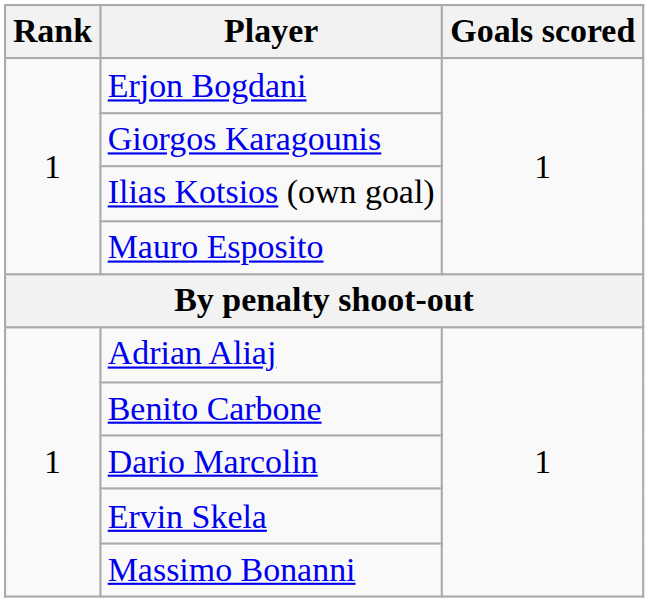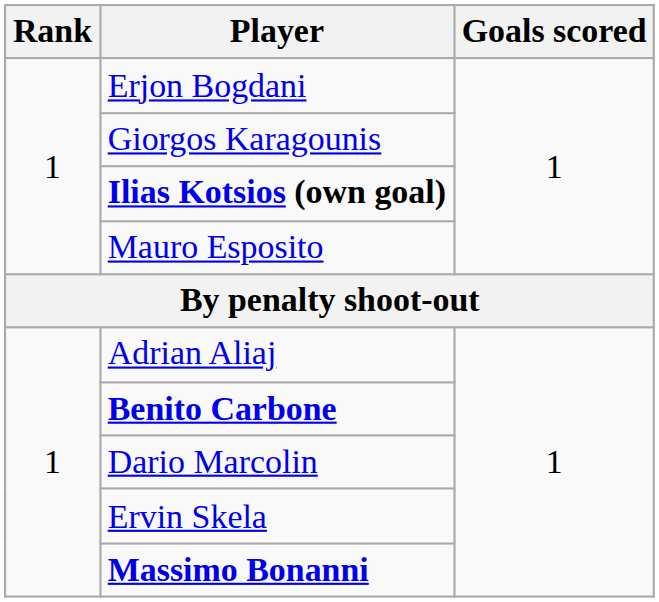(271, 192) normal -> (277, 192) bold
(215, 407) normal -> (222, 407) bold
(232, 569) normal -> (238, 569) bold
